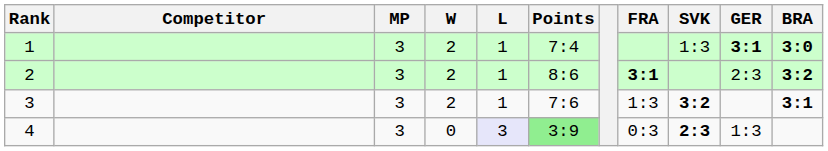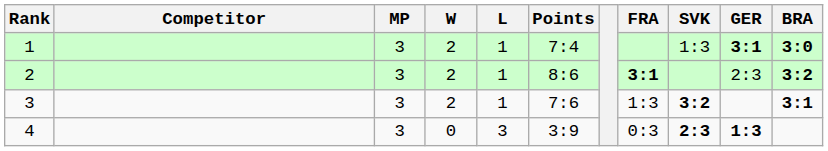(503, 131) lavender background -> (503, 131) no background
(563, 131) lightgreen background -> (563, 131) no background
(746, 131) normal -> (746, 131) bold
